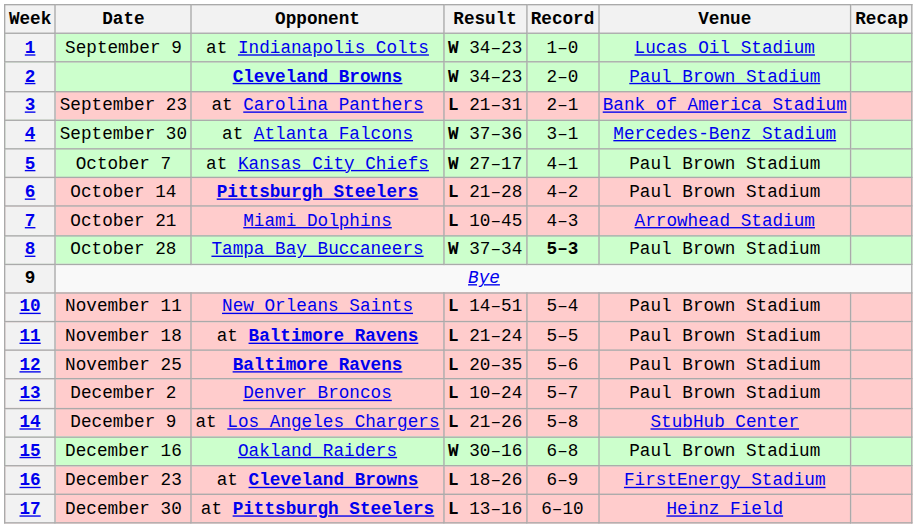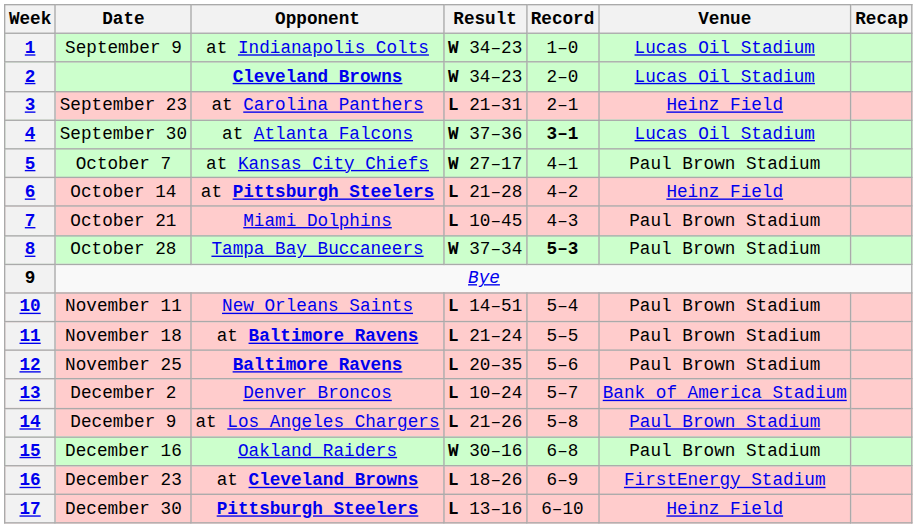(725, 77) Paul Brown Stadium -> (725, 77) Lucas Oil Stadium
(725, 106) Bank of America Stadium -> (725, 106) Heinz Field
(562, 134) normal -> (562, 134) bold
(725, 134) Mercedes-Benz Stadium -> (725, 134) Lucas Oil Stadium
(318, 192) Pittsburgh Steelers -> (318, 192) at Pittsburgh Steelers
(725, 192) Paul Brown Stadium -> (725, 192) Heinz Field
(725, 221) Arrowhead Stadium -> (725, 221) Paul Brown Stadium
(725, 394) Paul Brown Stadium -> (725, 394) Bank of America Stadium
(725, 422) StubHub Center -> (725, 422) Paul Brown Stadium
(318, 509) at Pittsburgh Steelers -> (318, 509) Pittsburgh Steelers
